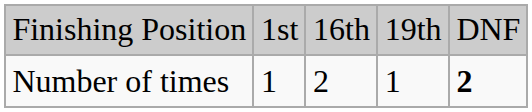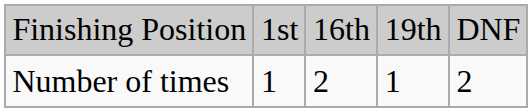(464, 80) bold -> (464, 80) normal
